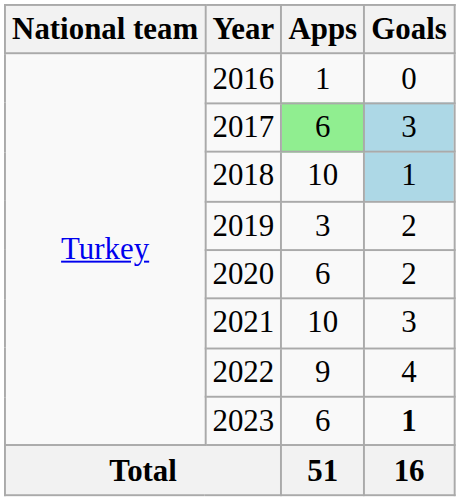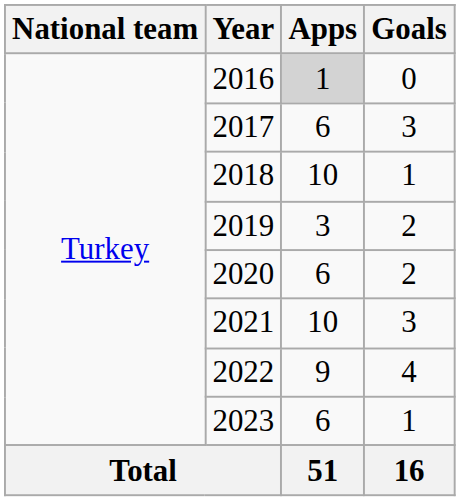(323, 77) no background -> (323, 77) lightgrey background
(323, 126) lightgreen background -> (323, 126) no background
(409, 126) lightblue background -> (409, 126) no background
(409, 175) lightblue background -> (409, 175) no background
(409, 420) bold -> (409, 420) normal
